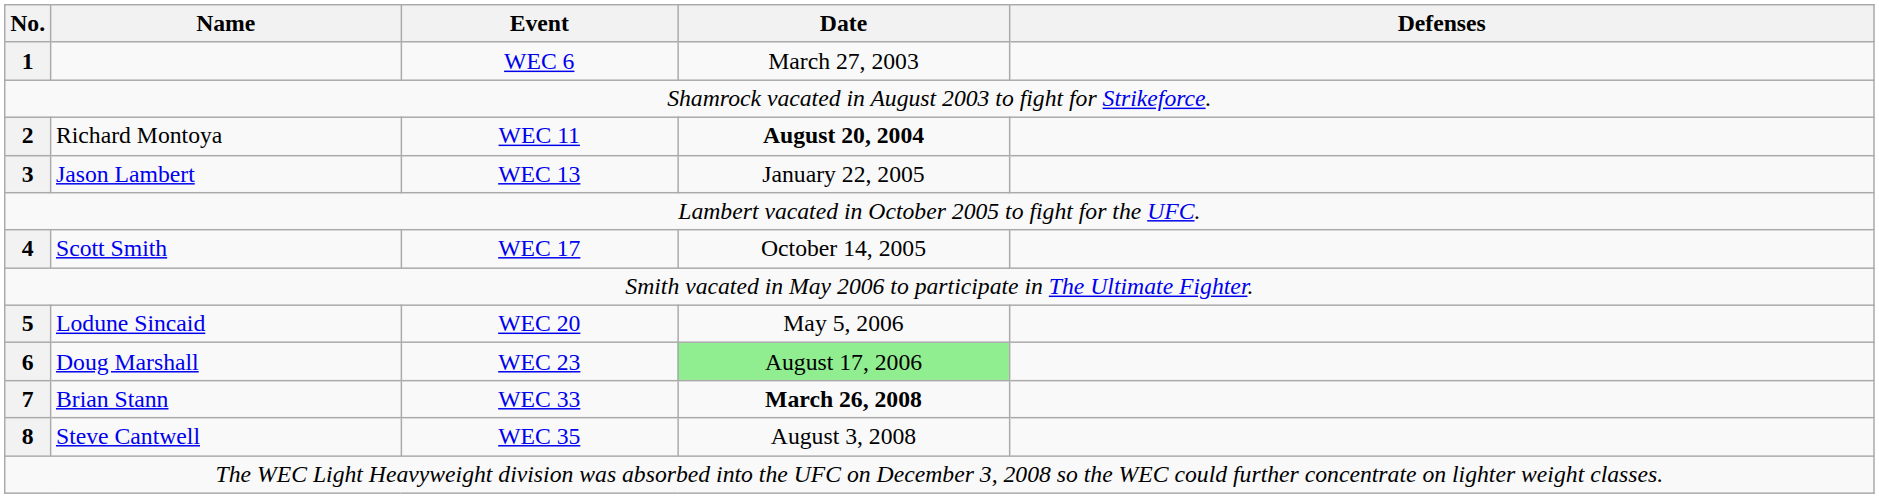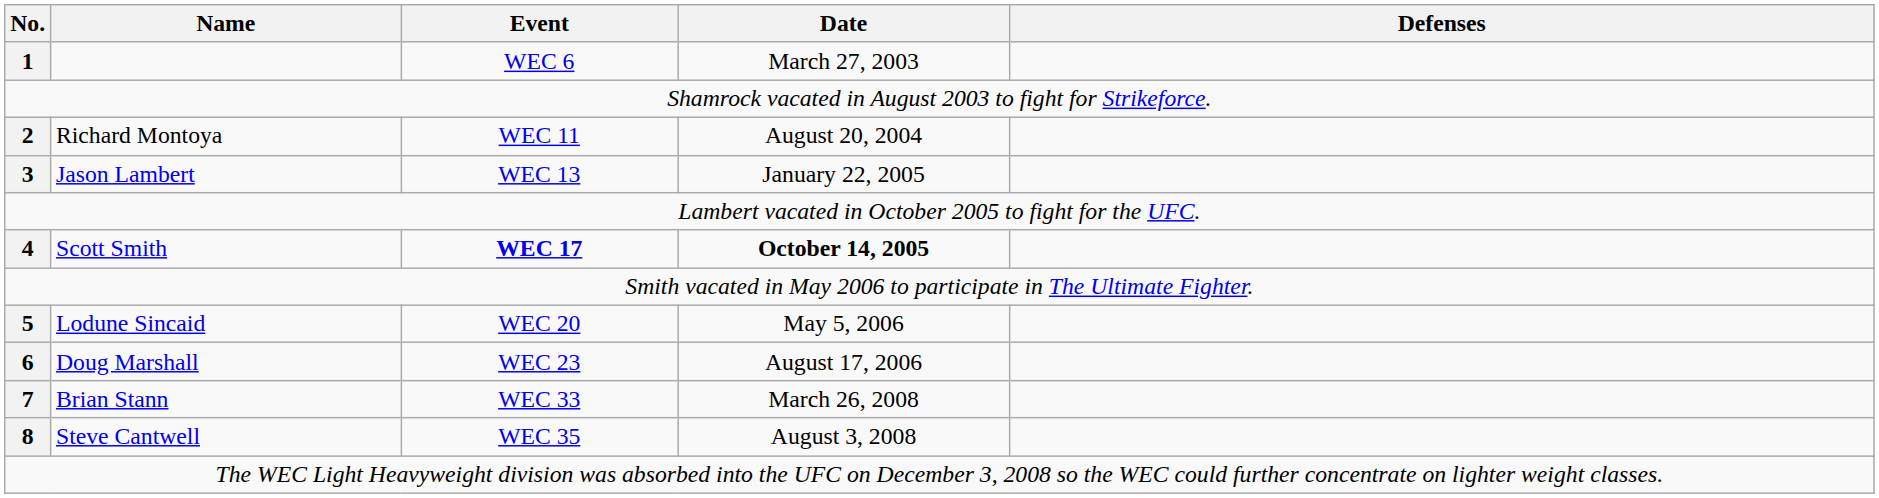(844, 135) bold -> (844, 135) normal
(539, 248) normal -> (539, 248) bold
(844, 248) normal -> (844, 248) bold
(843, 361) lightgreen background -> (844, 361) no background
(843, 398) bold -> (844, 398) normal
